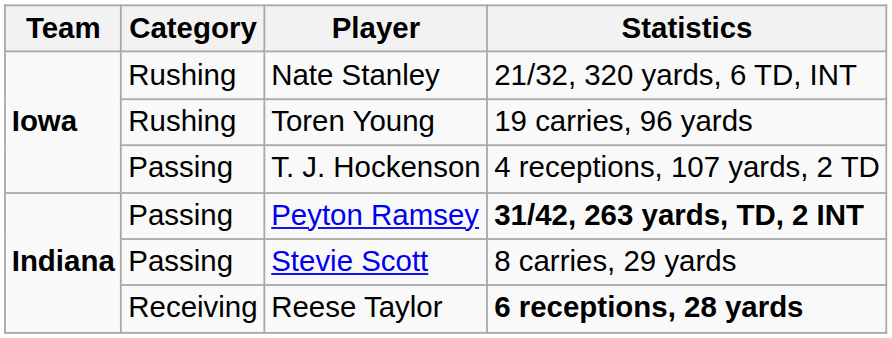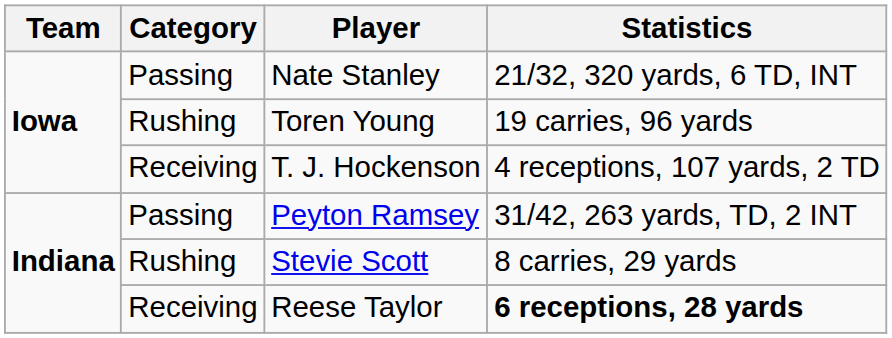(182, 74) Rushing -> (181, 74) Passing
(181, 168) Passing -> (193, 168) Receiving
(679, 215) bold -> (676, 215) normal
(181, 261) Passing -> (182, 261) Rushing
